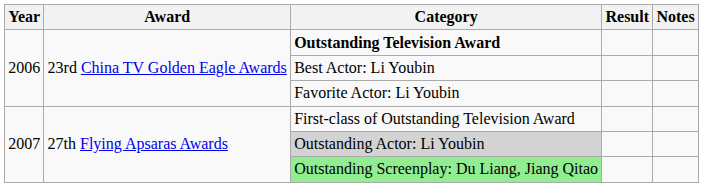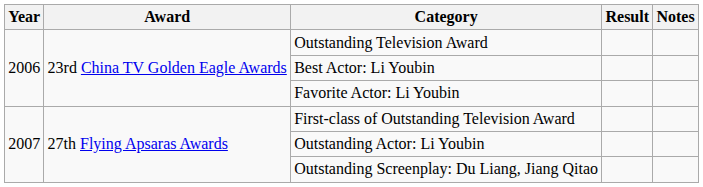(397, 42) bold -> (391, 42) normal
(389, 144) lightgrey background -> (389, 144) no background
(446, 169) lightgreen background -> (446, 169) no background
